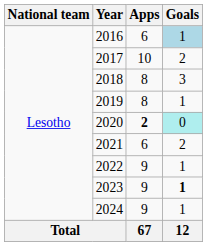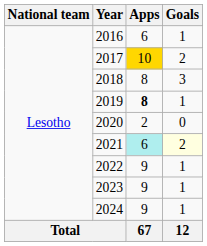(182, 36) lightblue background -> (182, 36) no background
(144, 58) no background -> (144, 58) gold background
(144, 101) normal -> (144, 101) bold
(144, 123) bold -> (144, 123) normal
(182, 123) paleturquoise background -> (182, 123) no background
(144, 144) no background -> (144, 144) paleturquoise background
(182, 144) no background -> (182, 144) lightyellow background
(182, 187) bold -> (182, 187) normal
